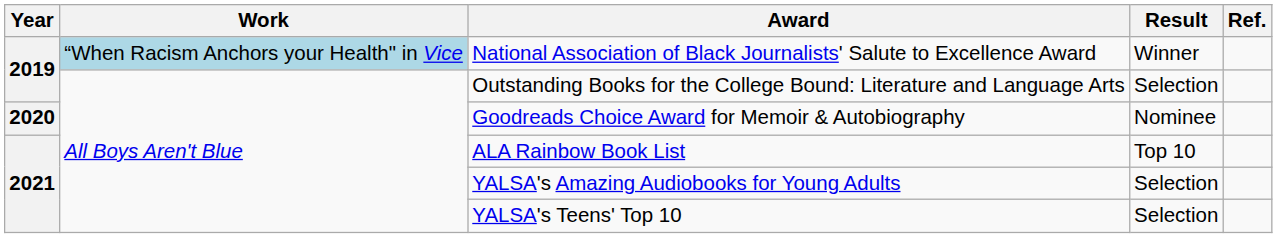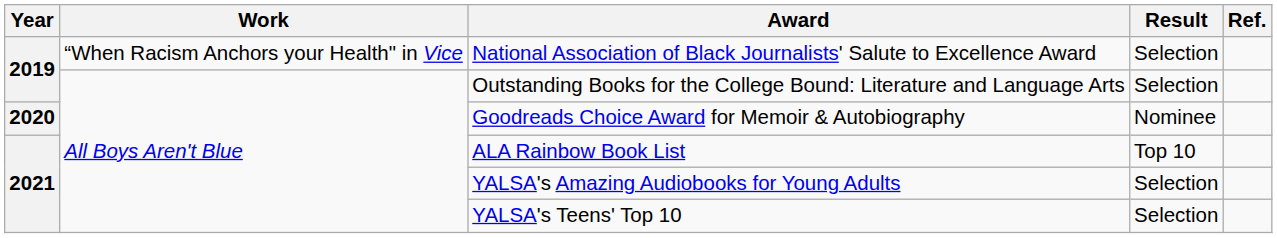(264, 53) lightblue background -> (264, 53) no background
(1167, 53) Winner -> (1176, 53) Selection
